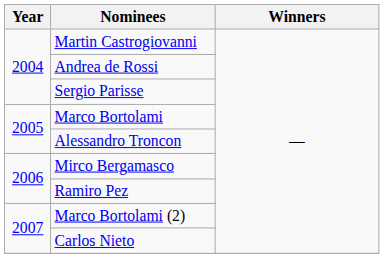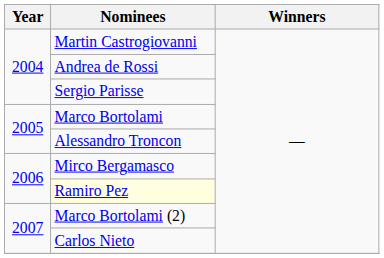(91, 191) no background -> (91, 191) lightyellow background
